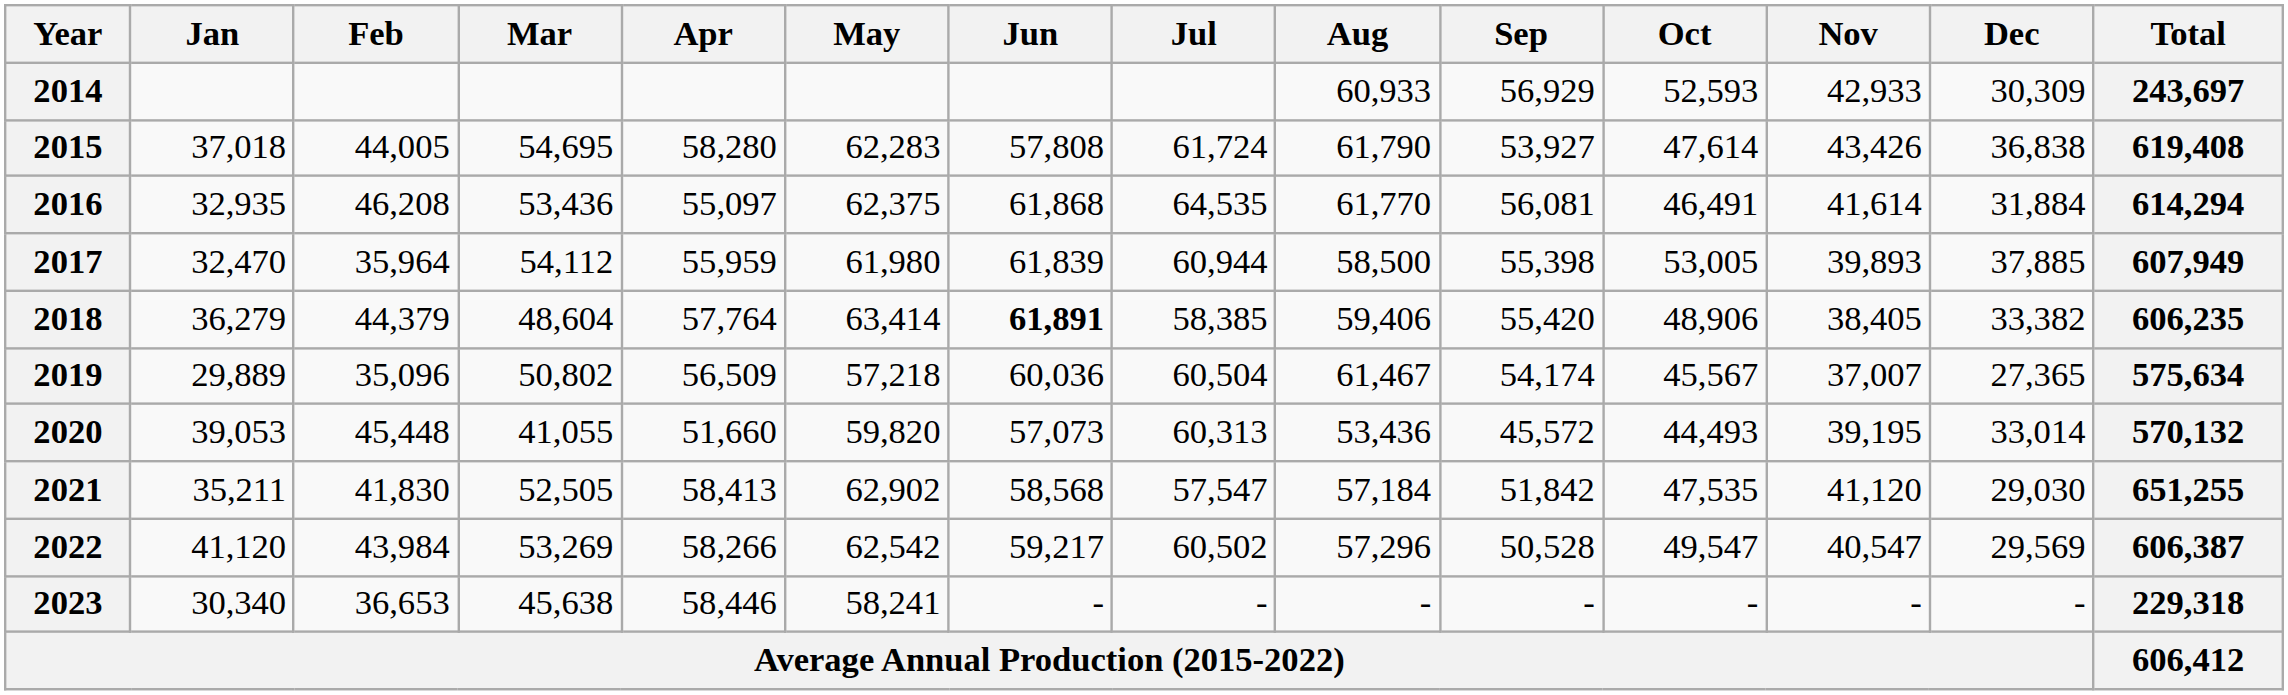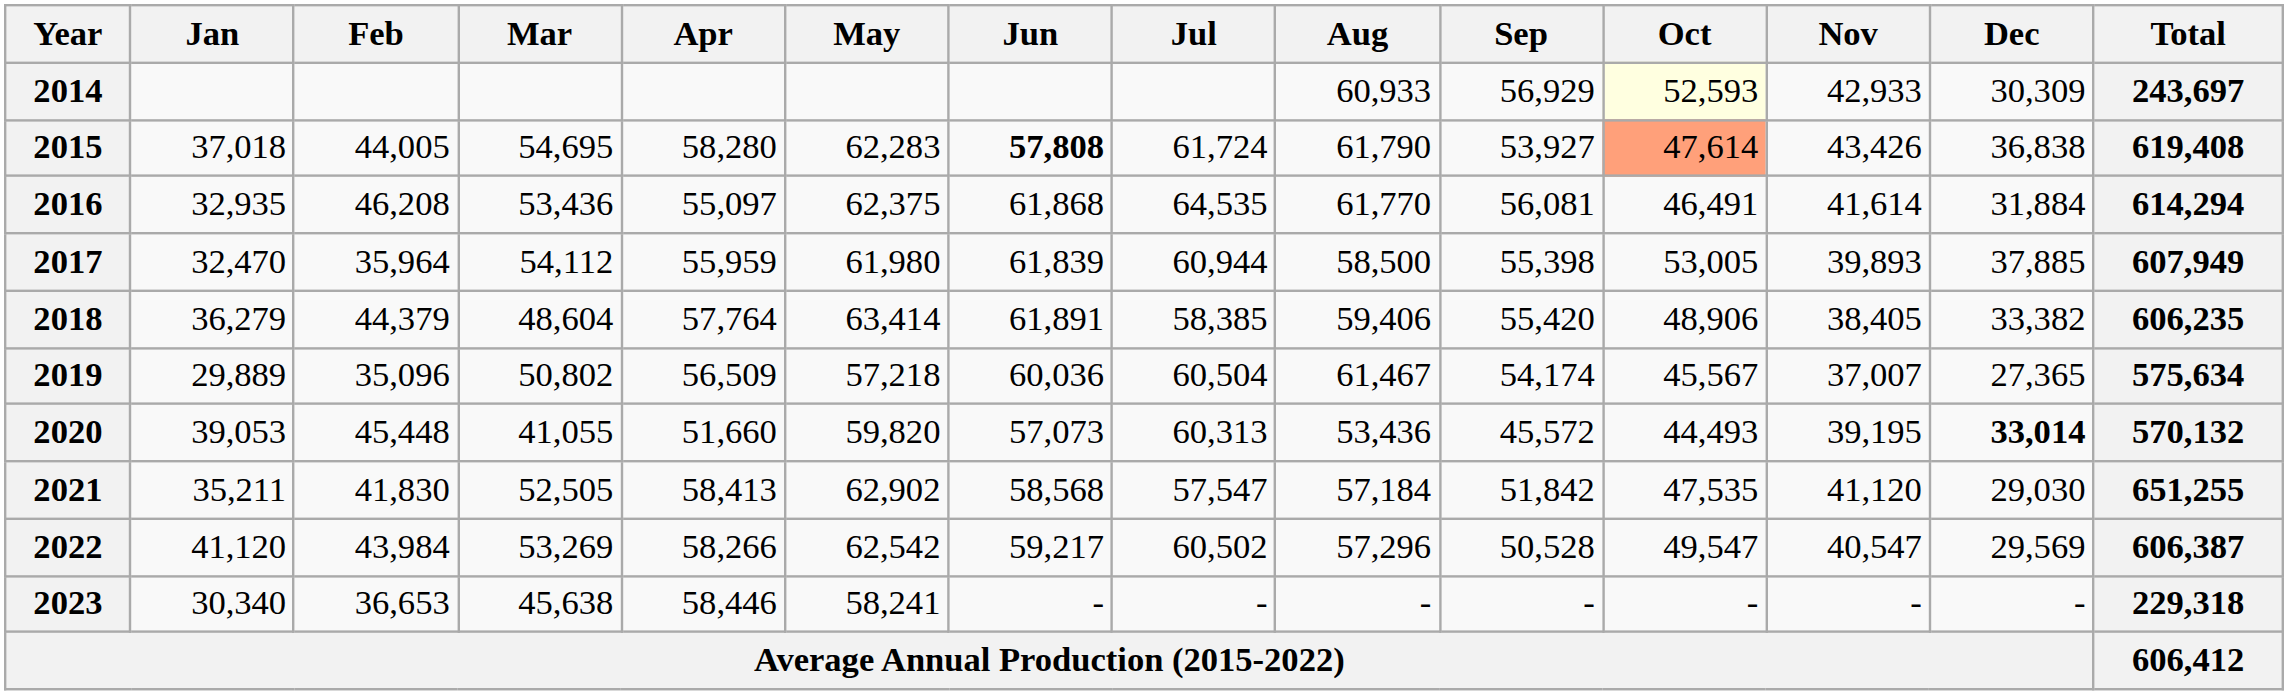(1711, 90) no background -> (1711, 90) lightyellow background
(1056, 147) normal -> (1056, 147) bold
(1711, 147) no background -> (1711, 147) lightsalmon background
(1056, 318) bold -> (1056, 318) normal
(2038, 432) normal -> (2038, 432) bold
